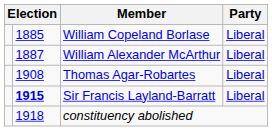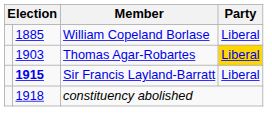- row: (142, 55)
(30, 75) 1908 -> (30, 55) 1903
(245, 75) no background -> (240, 55) gold background
